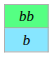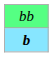(26, 39) normal -> (26, 39) bold
